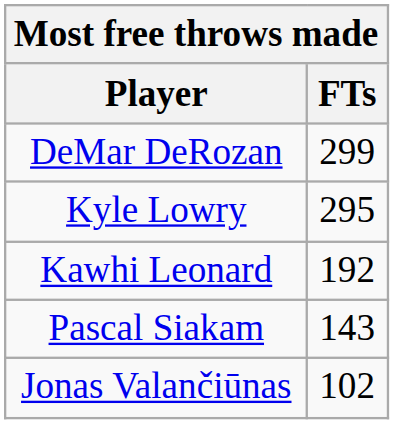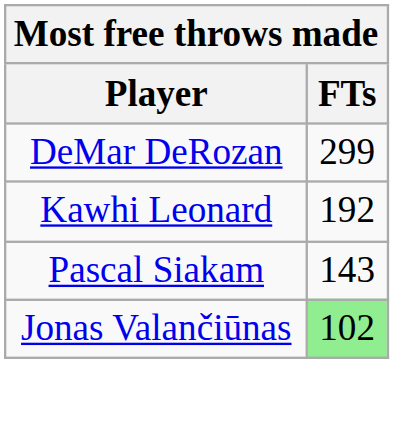- row: (156, 210)
(347, 387) no background -> (347, 328) lightgreen background
